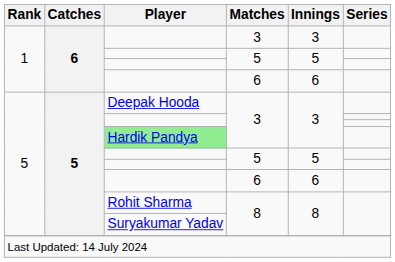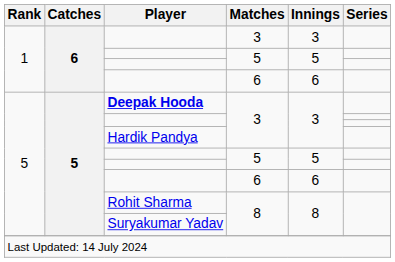(153, 102) normal -> (155, 102) bold
(153, 137) lightgreen background -> (153, 137) no background
